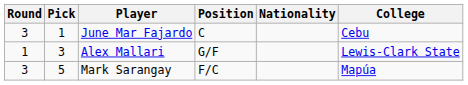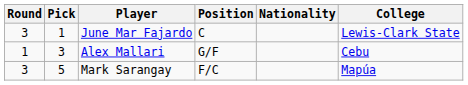(355, 33) Cebu -> (400, 33) Lewis-Clark State
(400, 52) Lewis-Clark State -> (355, 52) Cebu
